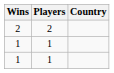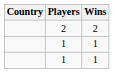columns swapped: (88, 12) <-> (18, 12)
